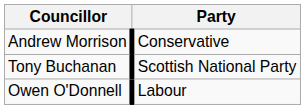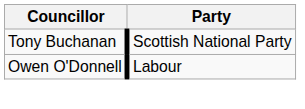- row: (67, 41)
